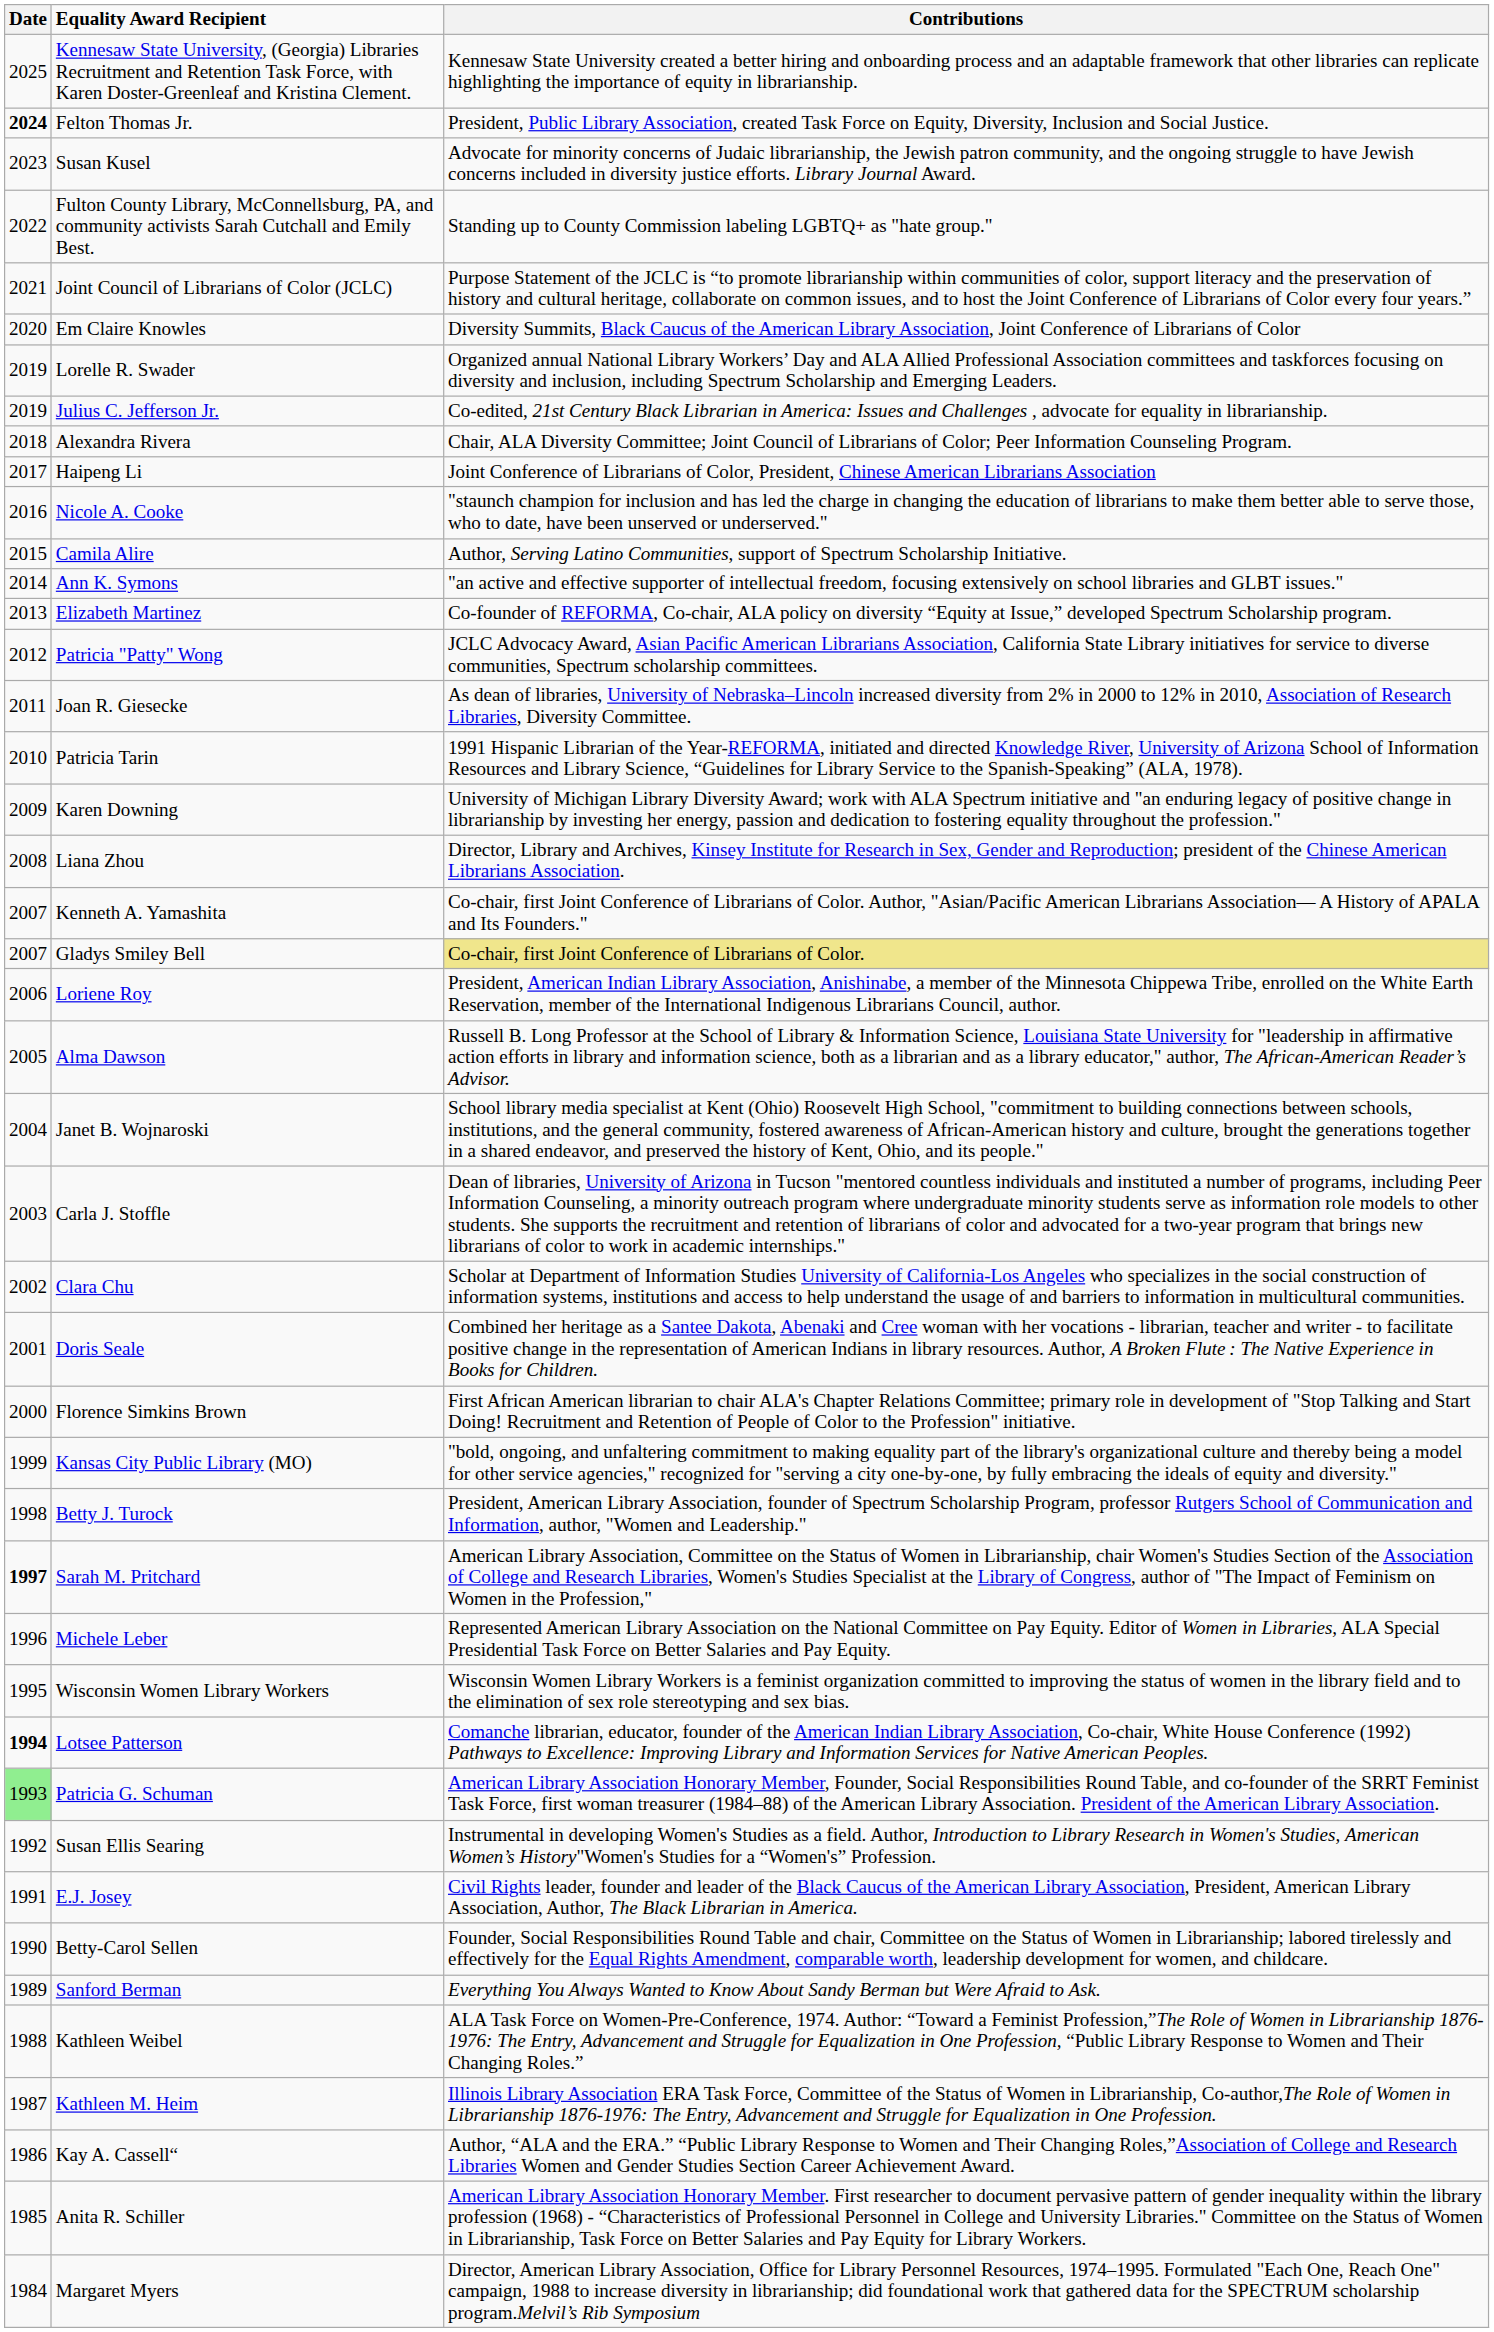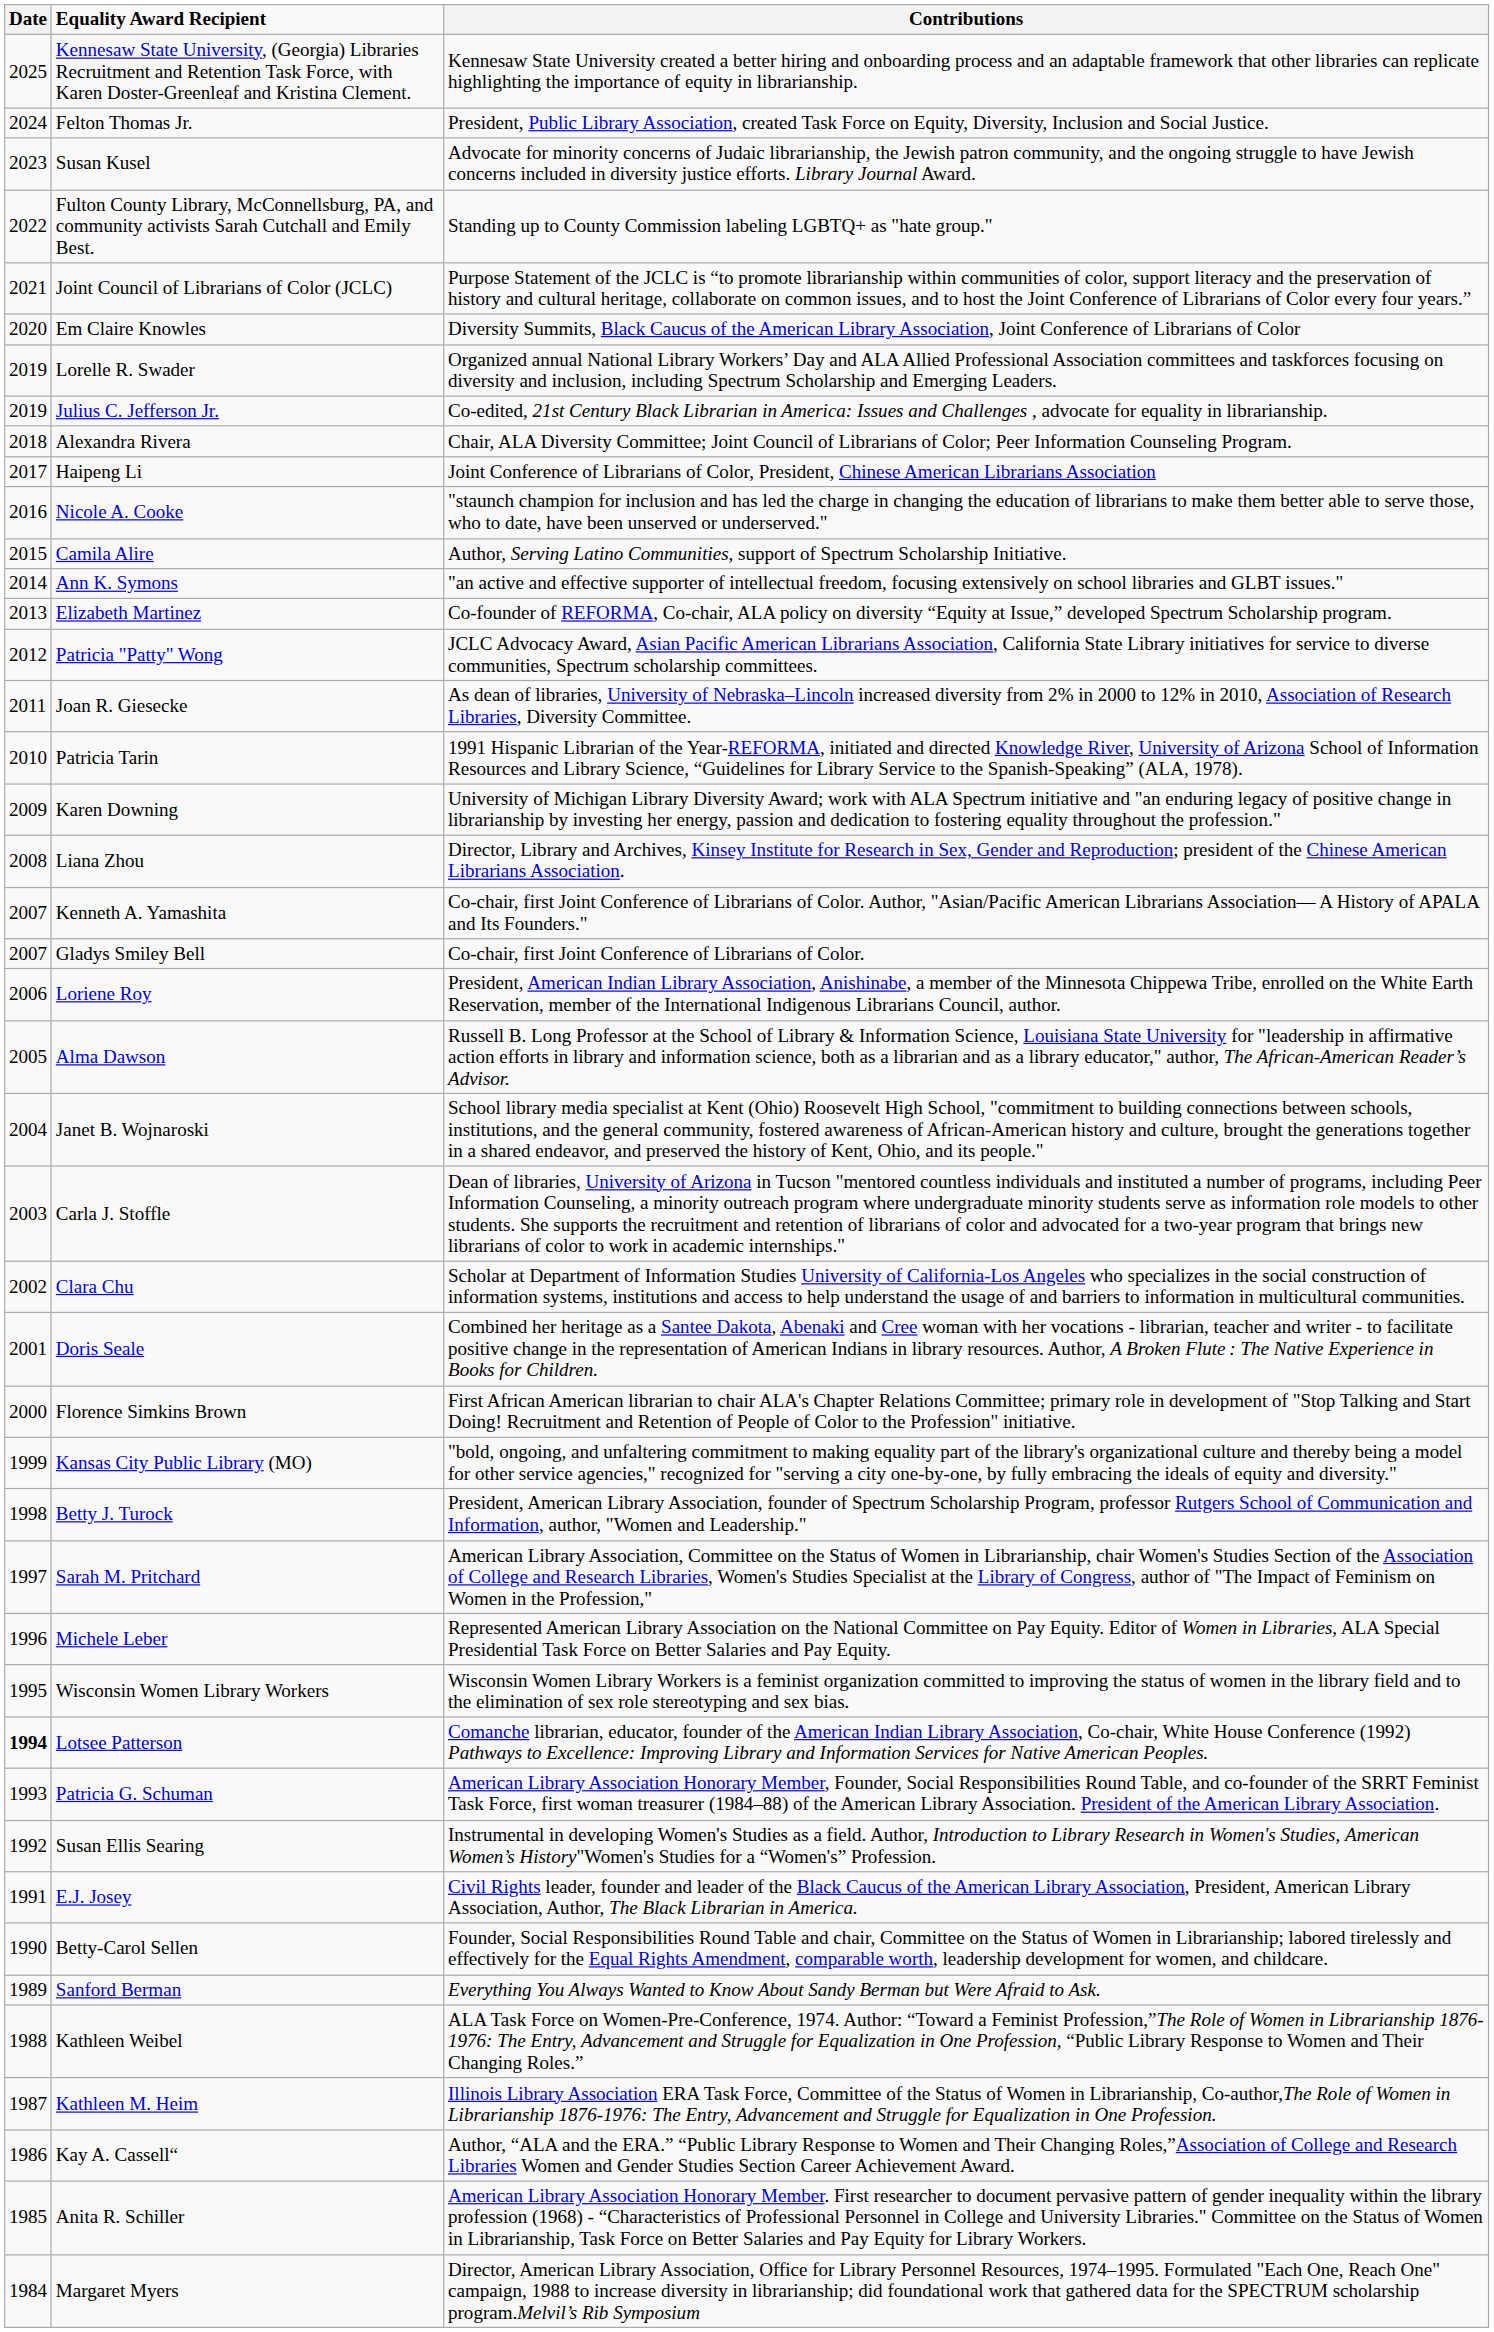(28, 122) bold -> (28, 122) normal
(656, 953) khaki background -> (656, 953) no background
(28, 1576) bold -> (28, 1576) normal
(28, 1794) lightgreen background -> (28, 1794) no background
